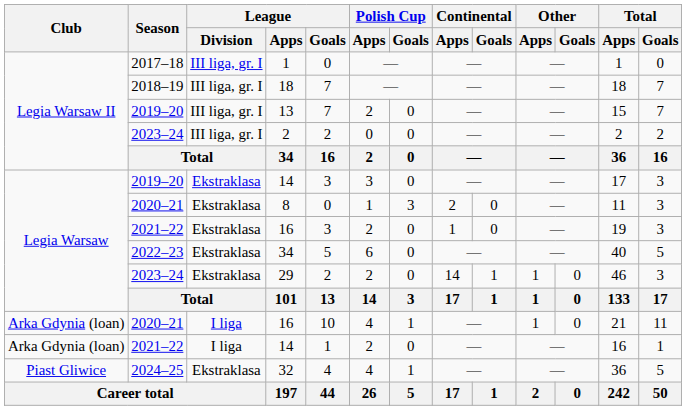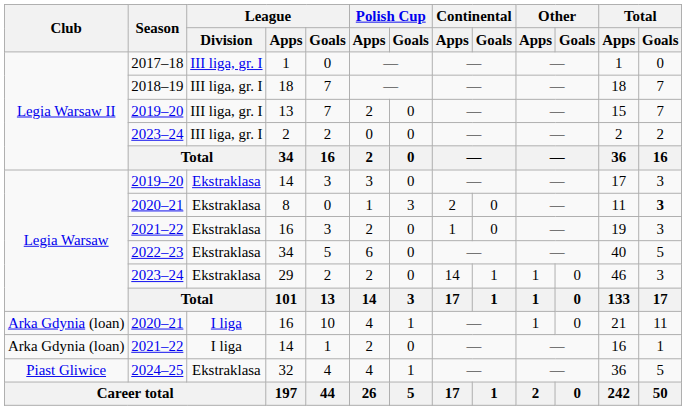(660, 205) normal -> (660, 205) bold
